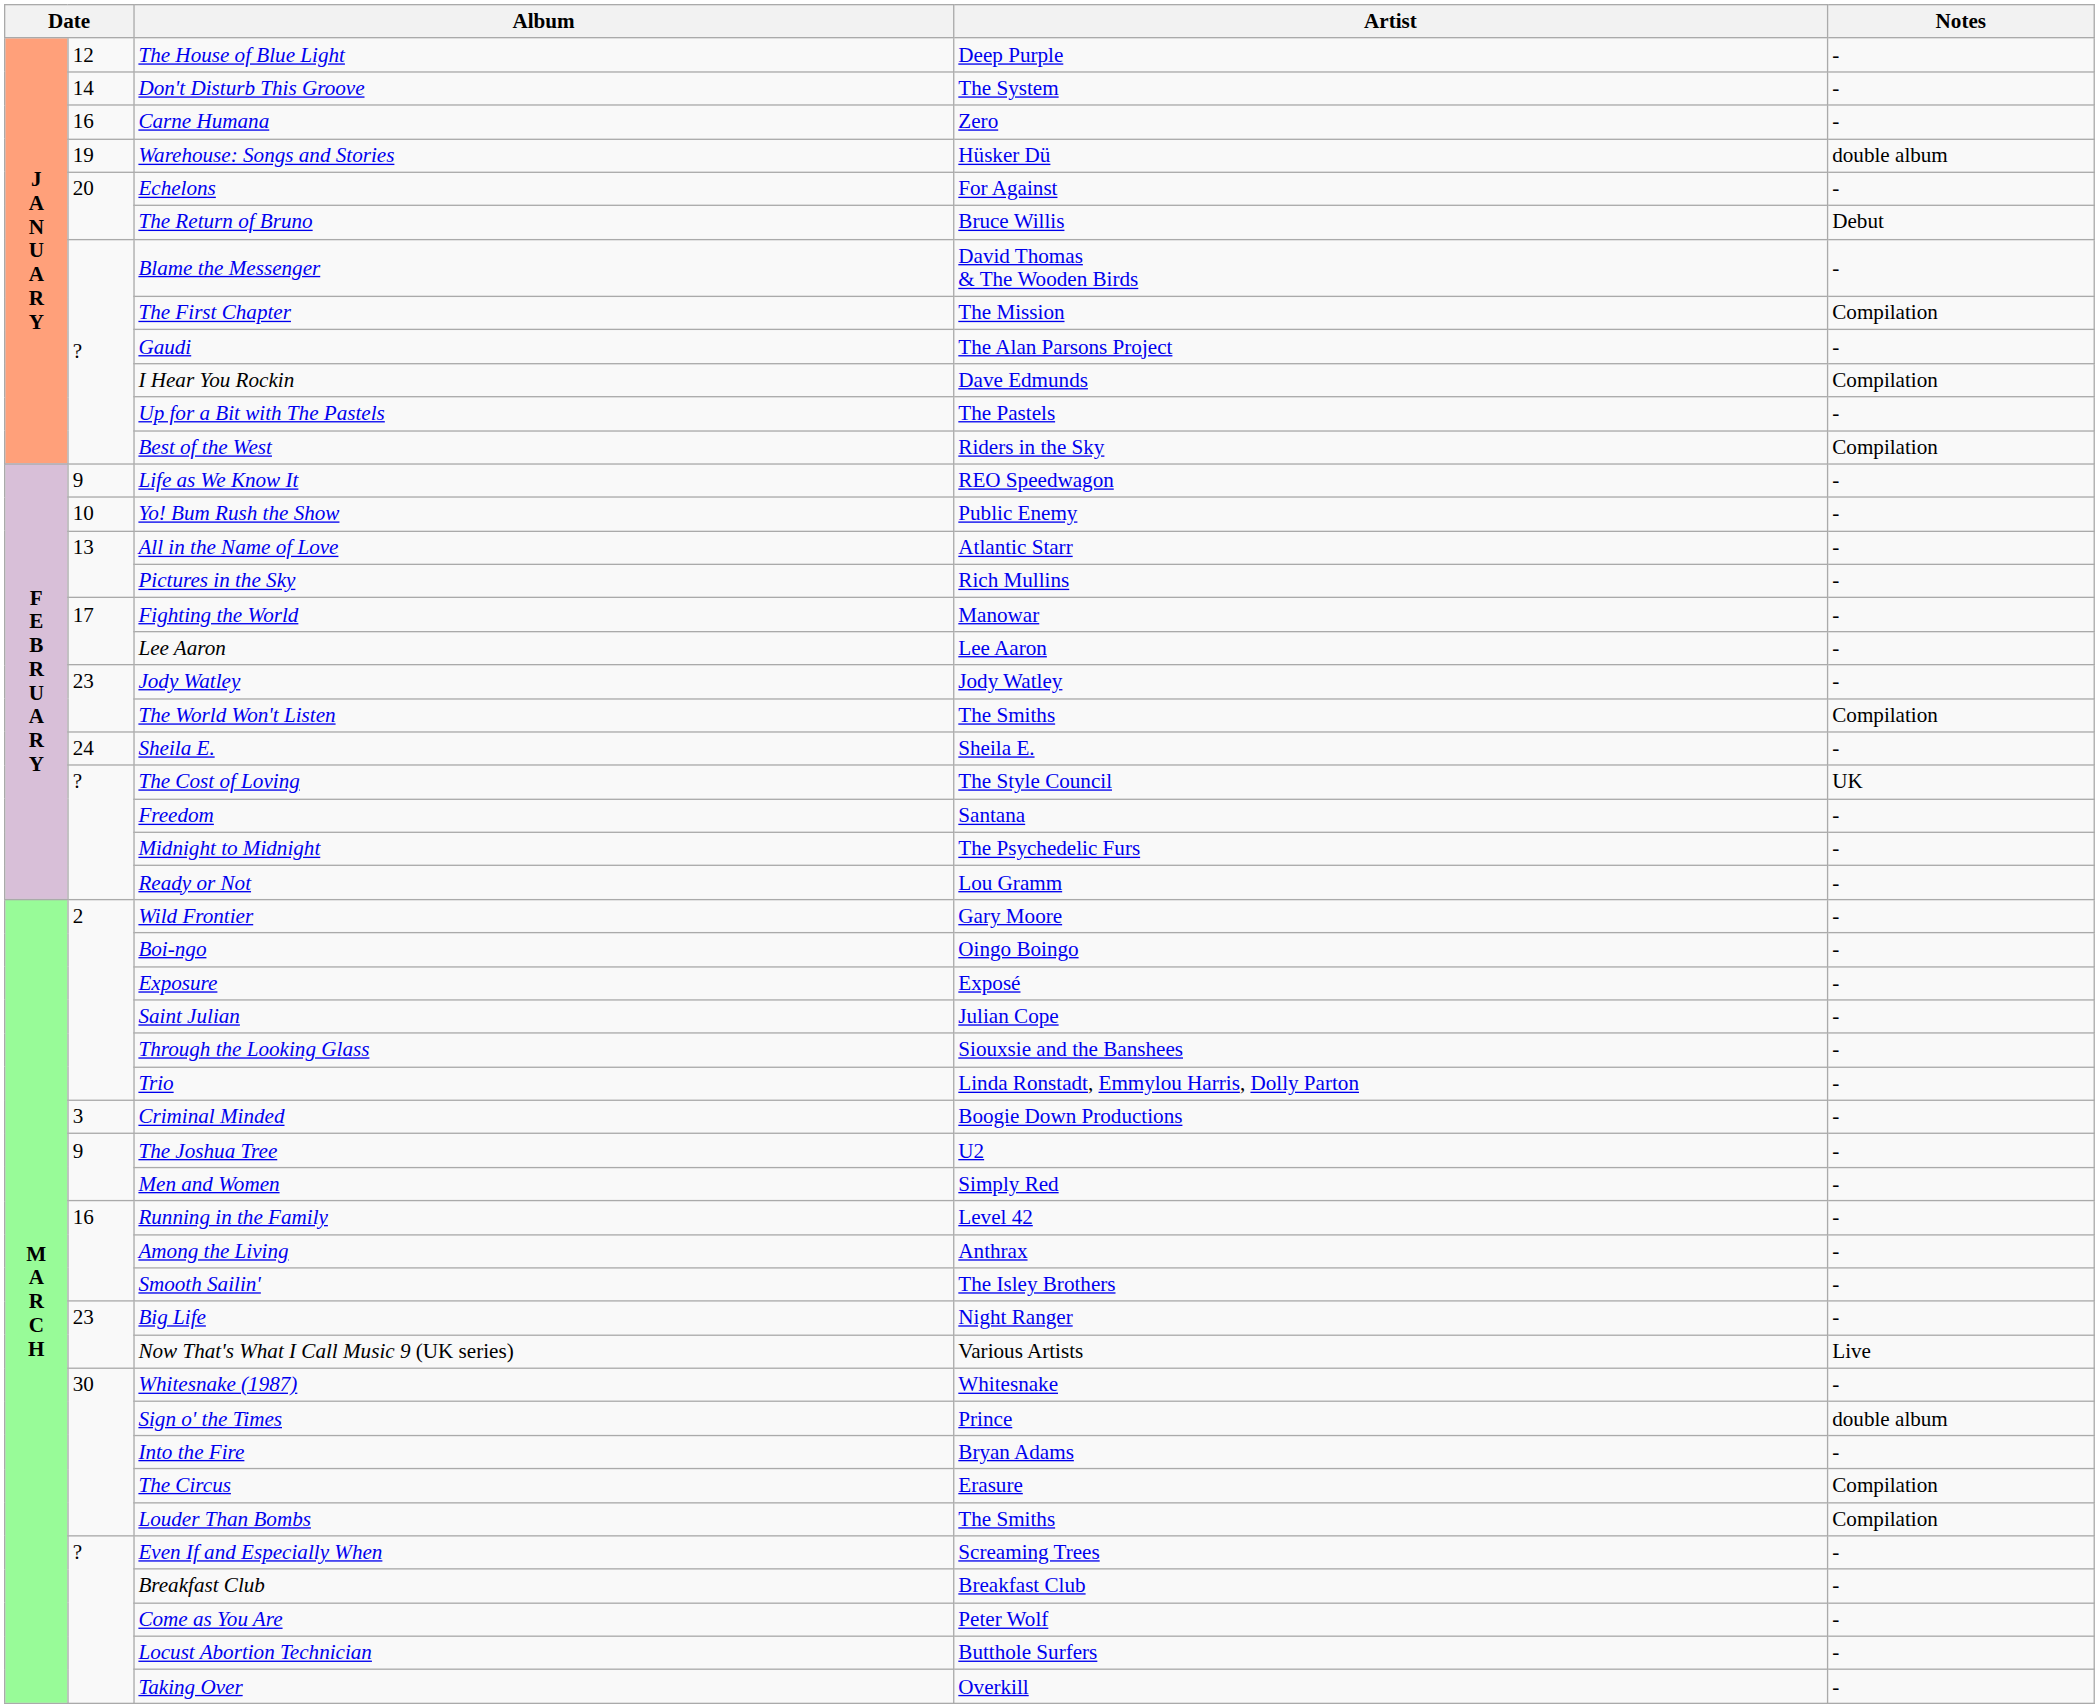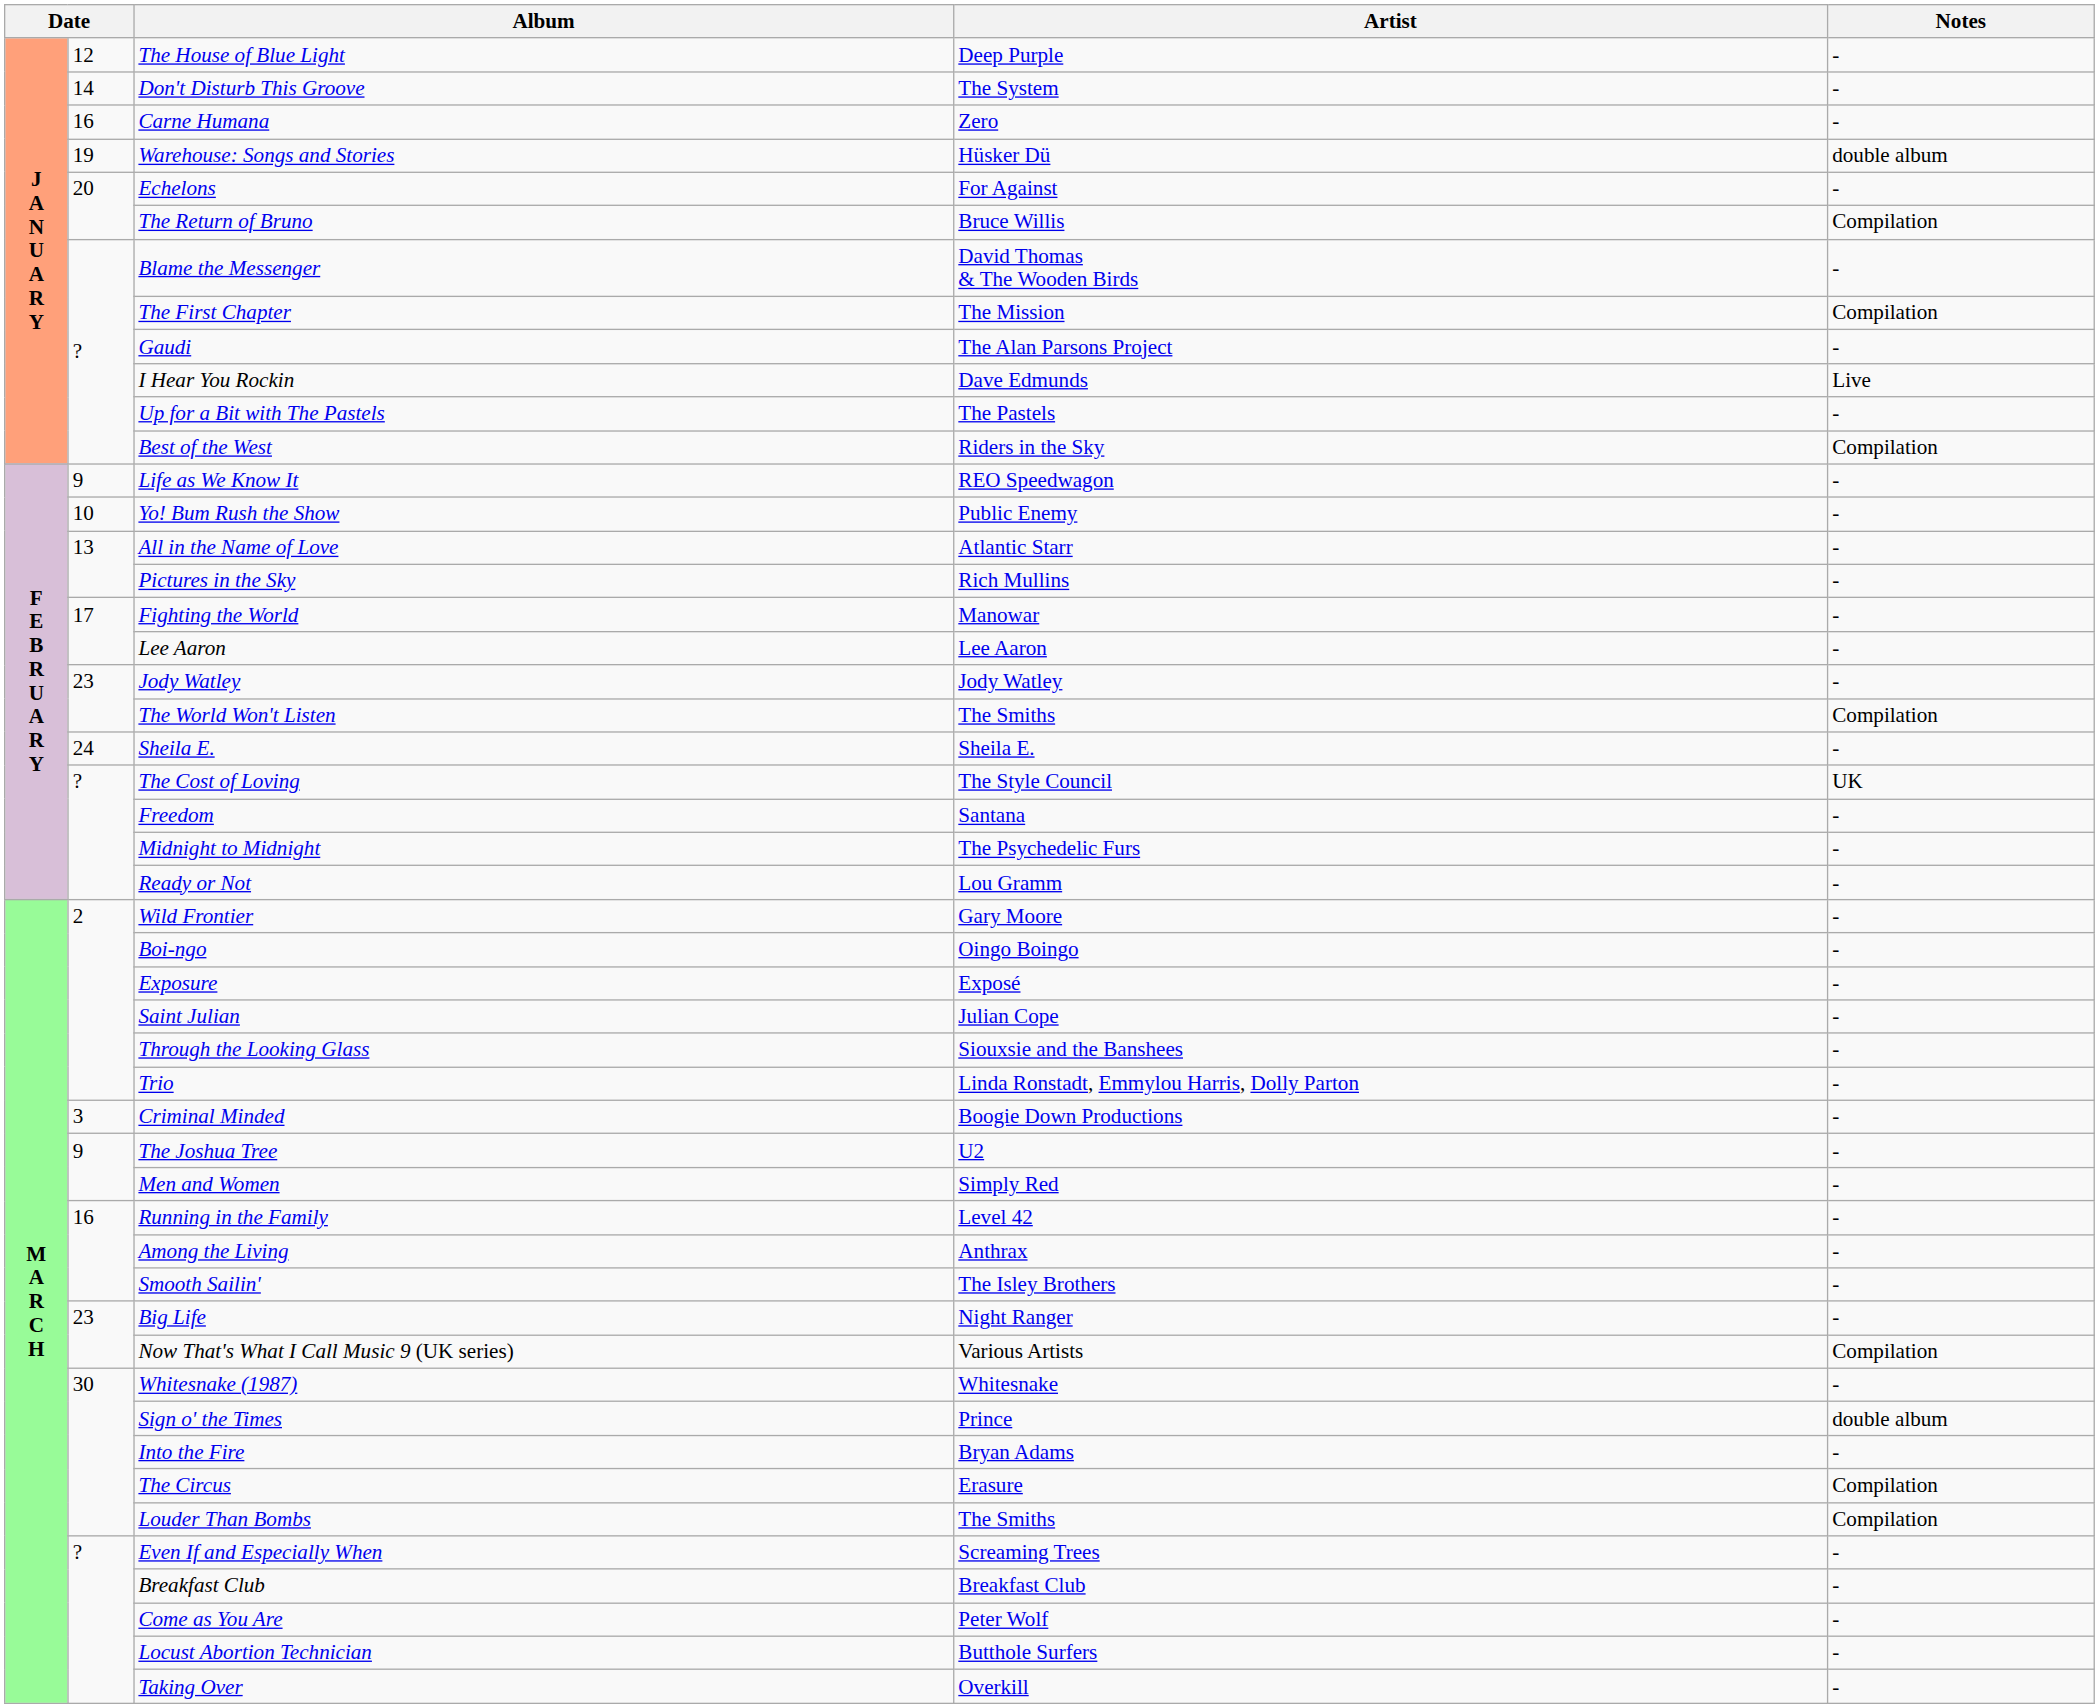(1858, 222) Debut -> (1885, 222) Compilation
(1885, 379) Compilation -> (1852, 379) Live
(1852, 1351) Live -> (1885, 1351) Compilation
